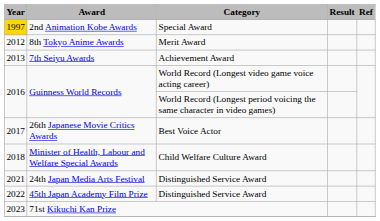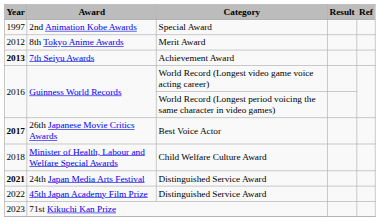(16, 27) gold background -> (16, 27) no background
(16, 58) normal -> (16, 58) bold
(16, 131) normal -> (16, 131) bold
(16, 178) normal -> (16, 178) bold
